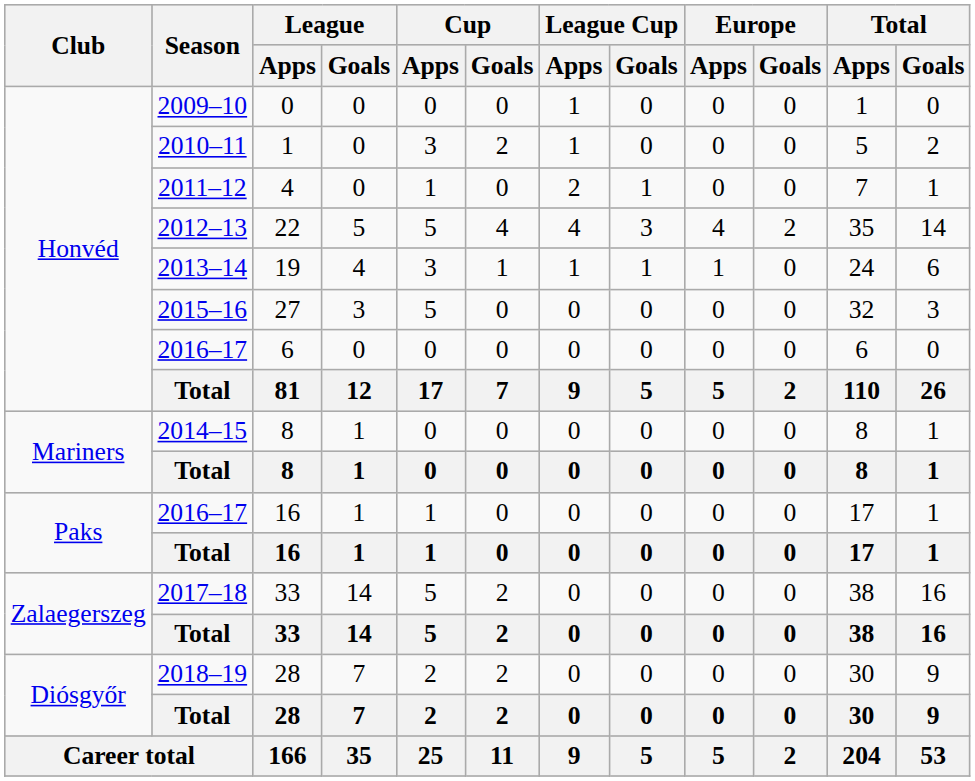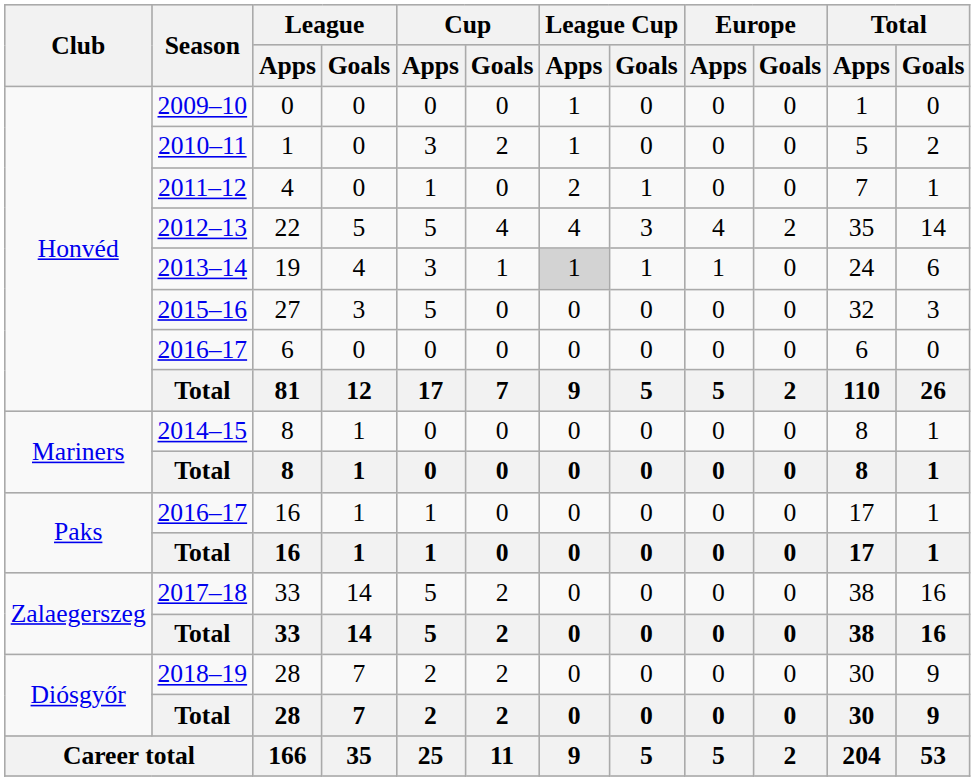(574, 268) no background -> (574, 268) lightgrey background
